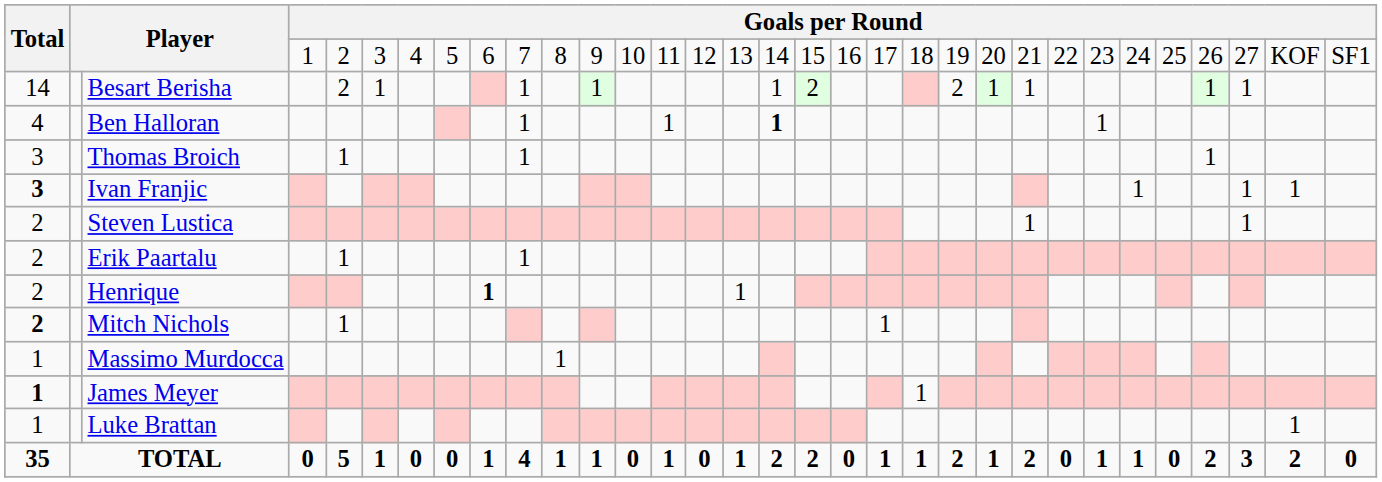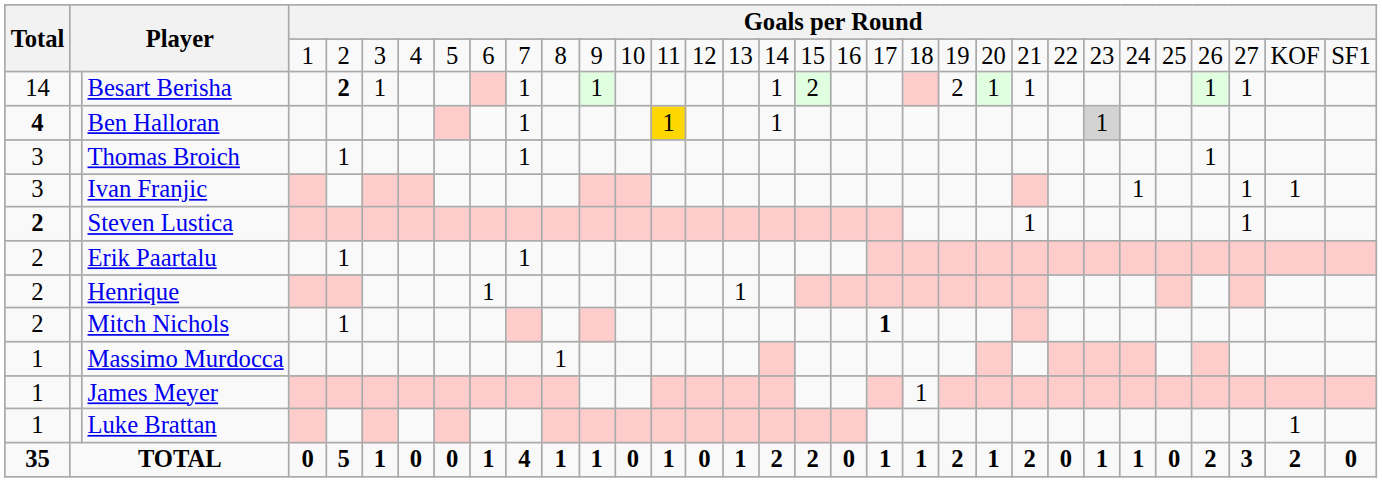(344, 89) normal -> (344, 89) bold
(38, 122) normal -> (38, 122) bold
(669, 122) no background -> (669, 122) gold background
(777, 122) bold -> (777, 122) normal
(1102, 122) no background -> (1102, 122) lightgrey background
(38, 190) bold -> (38, 190) normal
(38, 223) normal -> (38, 223) bold
(488, 291) bold -> (488, 291) normal
(38, 325) bold -> (38, 325) normal
(885, 325) normal -> (885, 325) bold
(38, 392) bold -> (38, 392) normal
